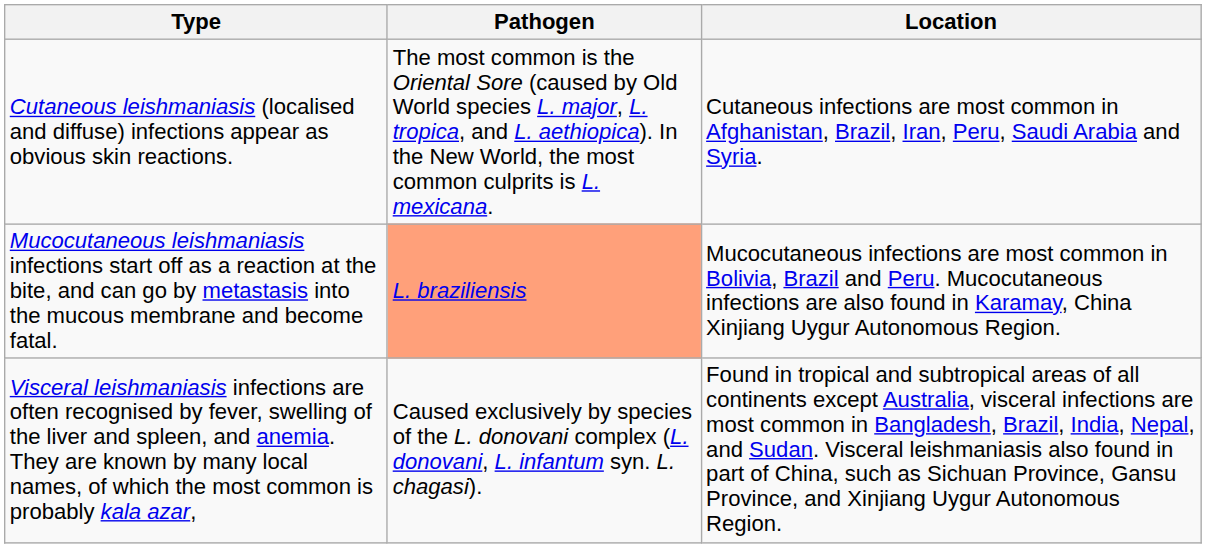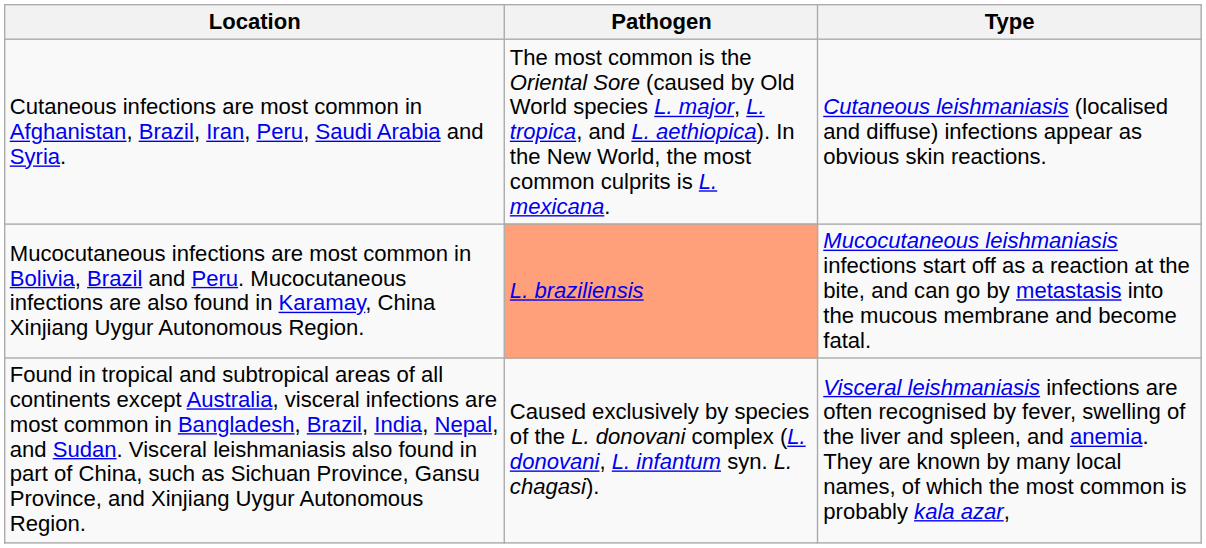columns swapped: (196, 22) <-> (951, 22)
